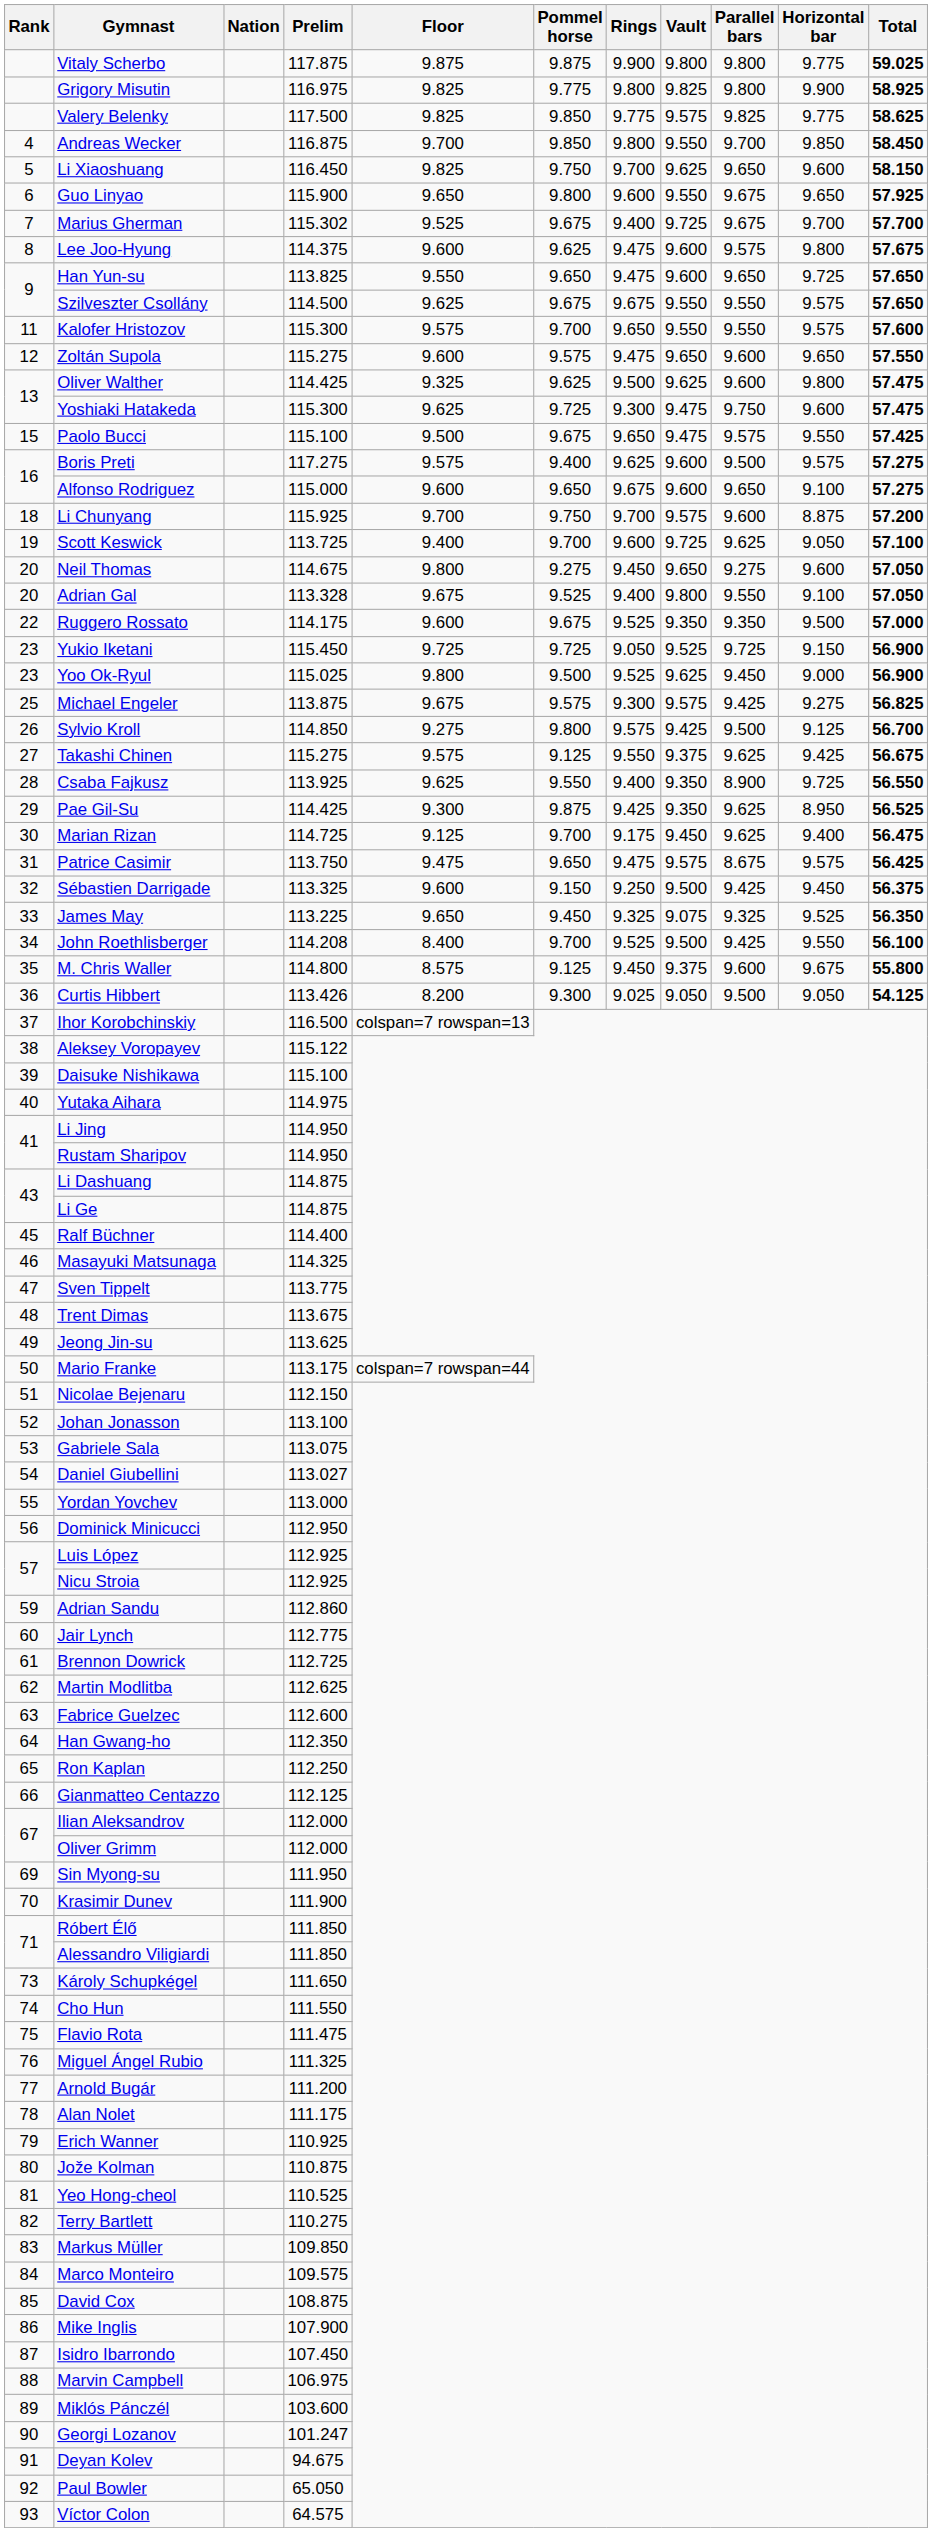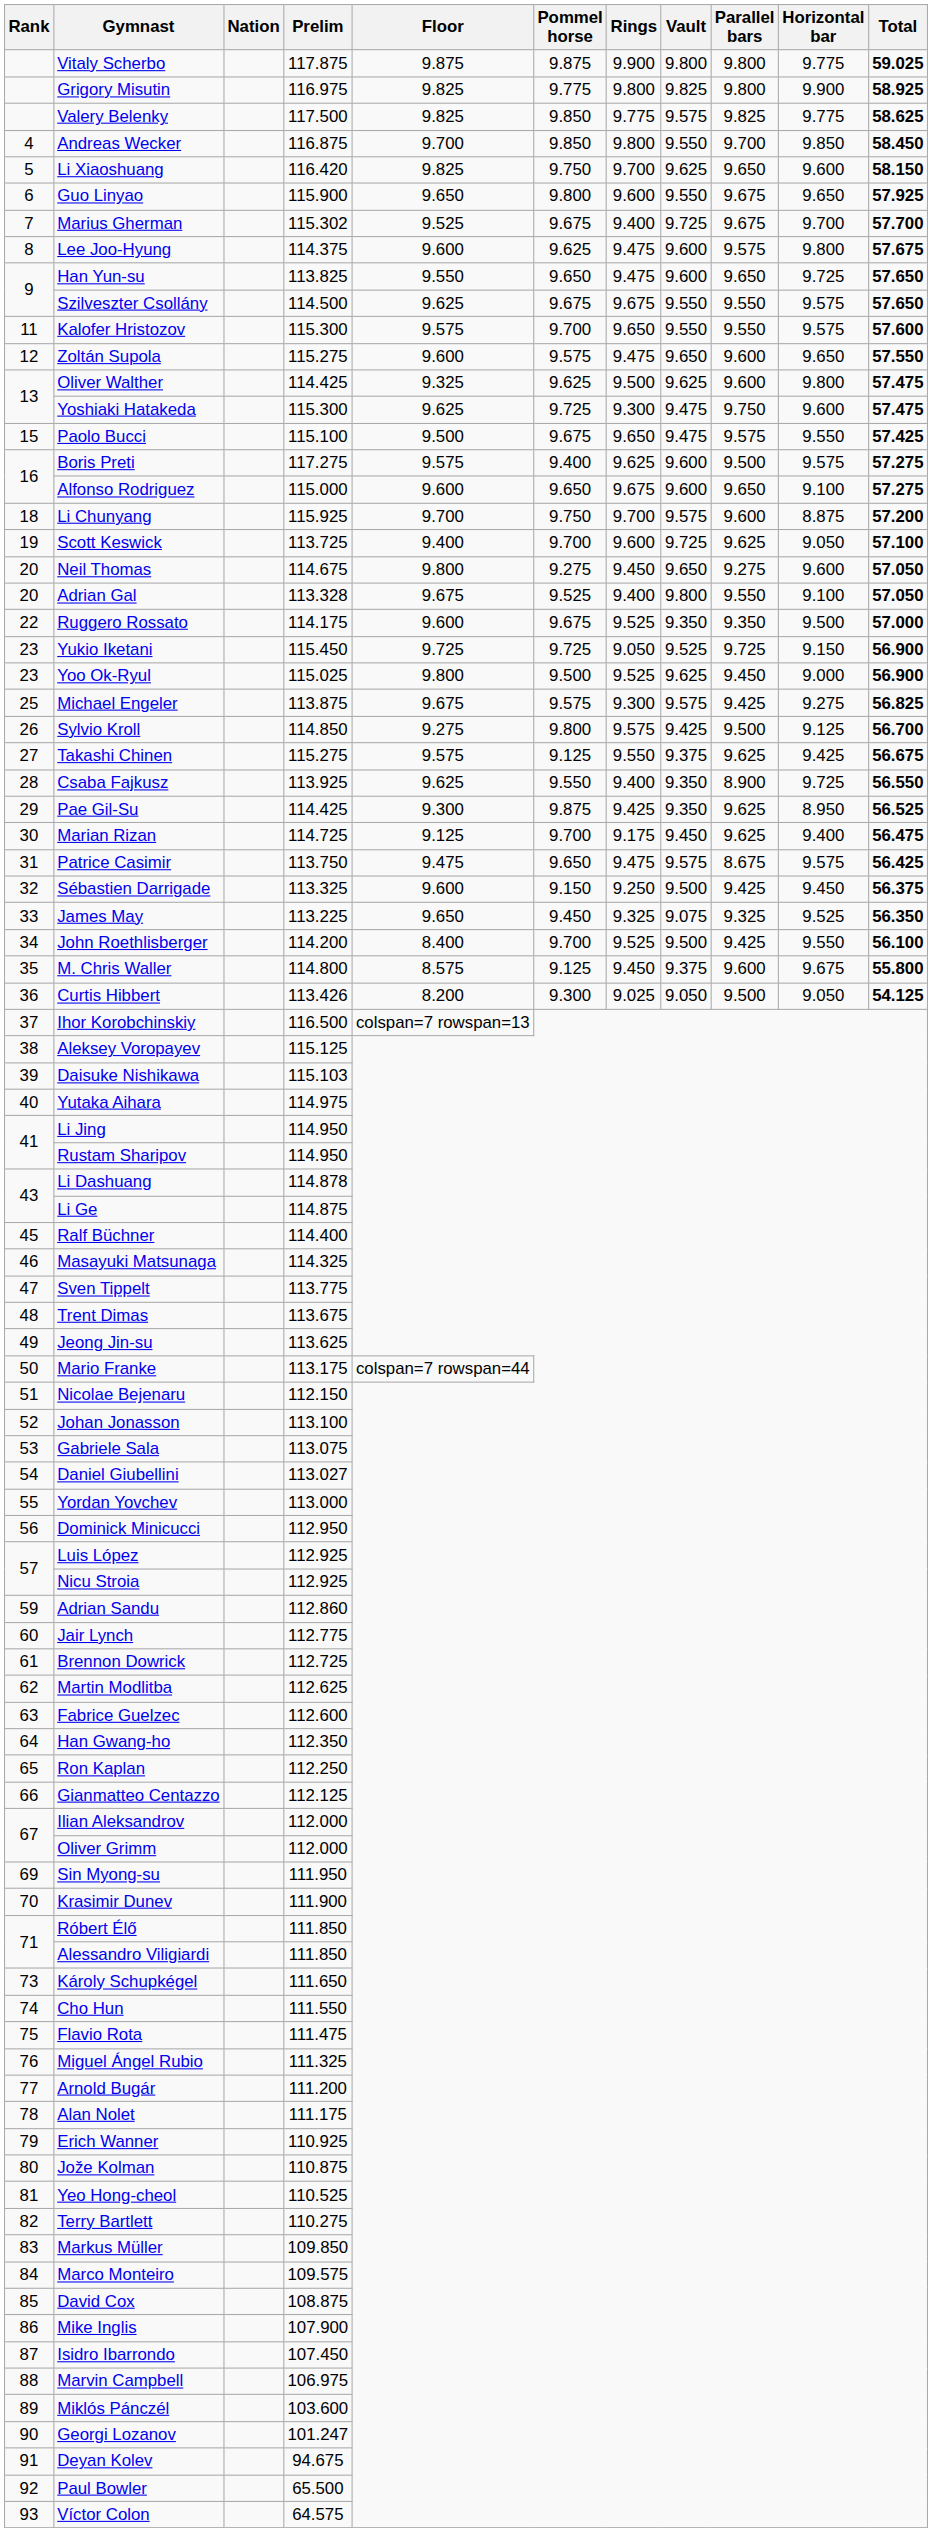(318, 169) 116.450 -> (318, 169) 116.420
(318, 942) 114.208 -> (318, 942) 114.200
(318, 1049) 115.122 -> (318, 1049) 115.125
(318, 1075) 115.100 -> (318, 1075) 115.103
(318, 1182) 114.875 -> (318, 1182) 114.878
(318, 2487) 65.050 -> (318, 2487) 65.500
